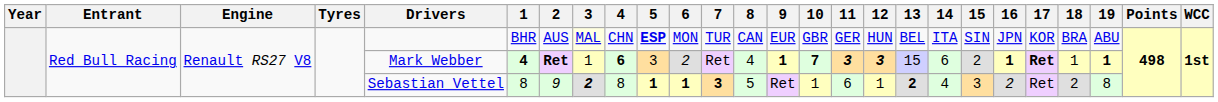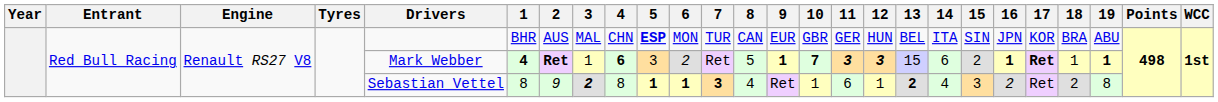(588, 39) lightyellow background -> (588, 39) no background
(750, 62) 4 -> (750, 62) 5
(750, 85) 5 -> (750, 85) 4
